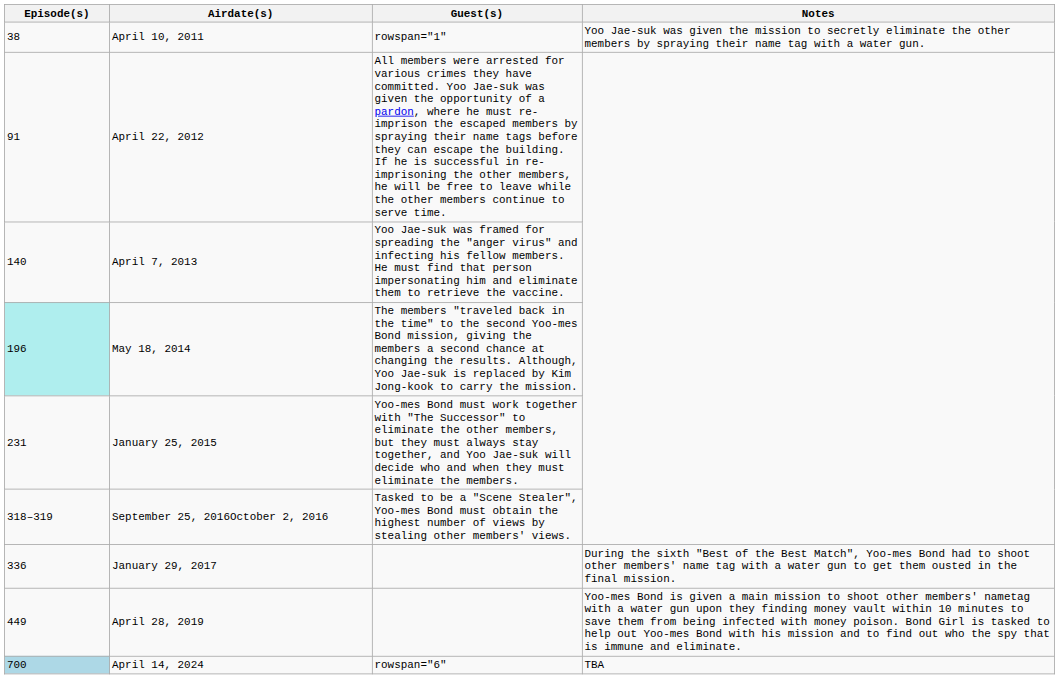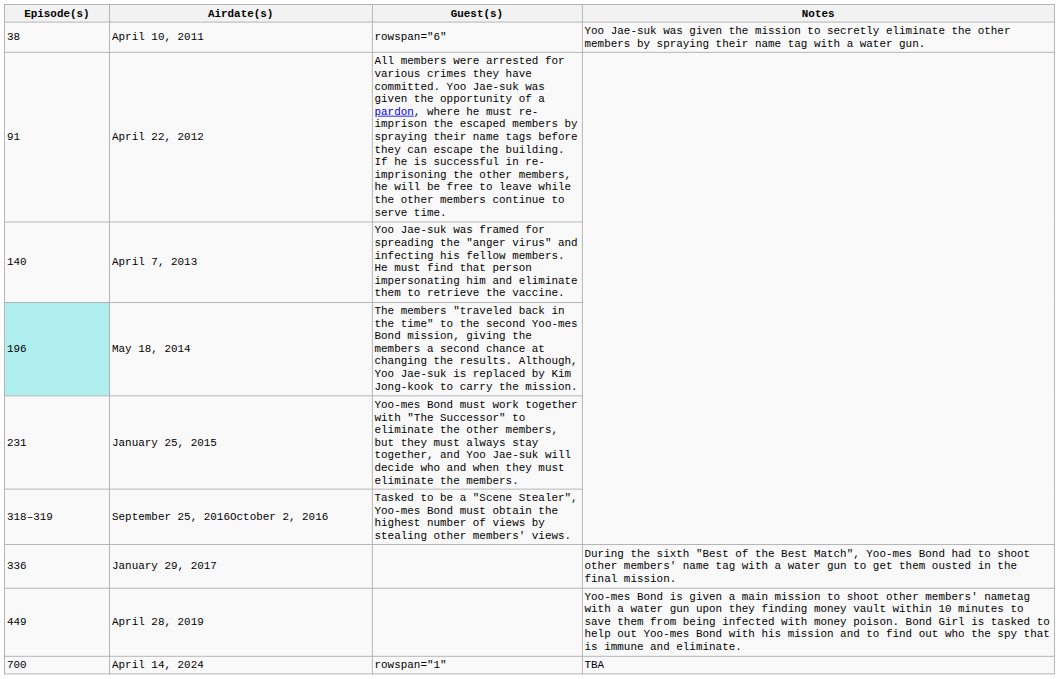(411, 37) rowspan="1" -> (411, 37) rowspan="6"
(17, 665) lightblue background -> (17, 665) no background
(411, 665) rowspan="6" -> (411, 665) rowspan="1"
